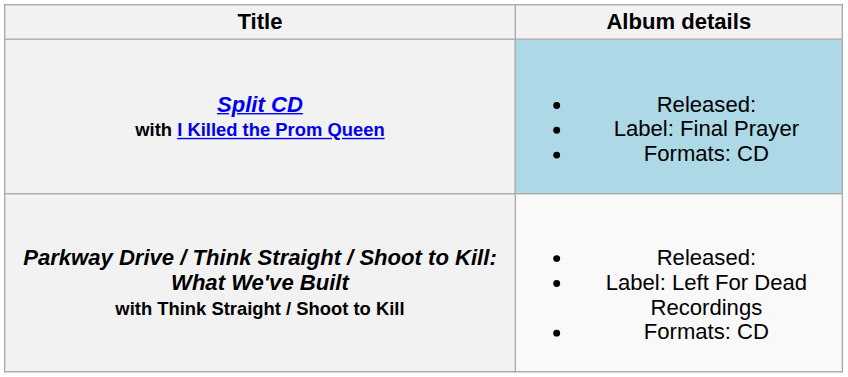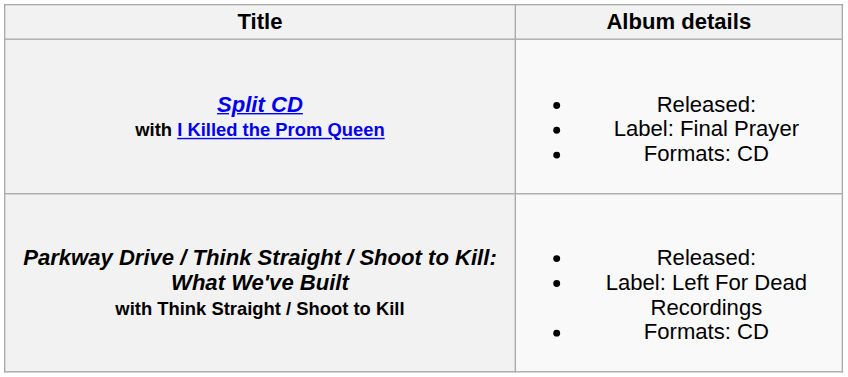(679, 129) lightblue background -> (679, 129) no background
